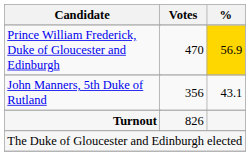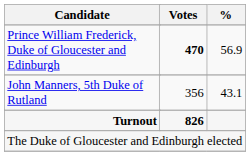(194, 50) normal -> (194, 50) bold
(231, 50) gold background -> (231, 50) no background
(194, 120) normal -> (194, 120) bold
